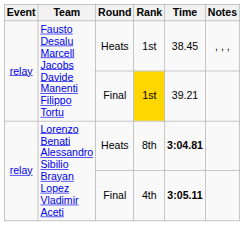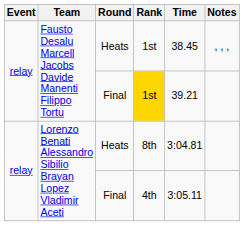(185, 146) bold -> (185, 146) normal
(185, 196) bold -> (185, 196) normal
